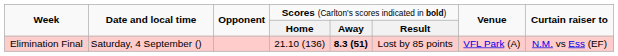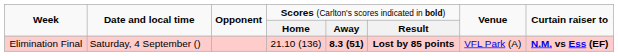(415, 44) normal -> (414, 44) bold
(569, 44) normal -> (570, 44) bold
